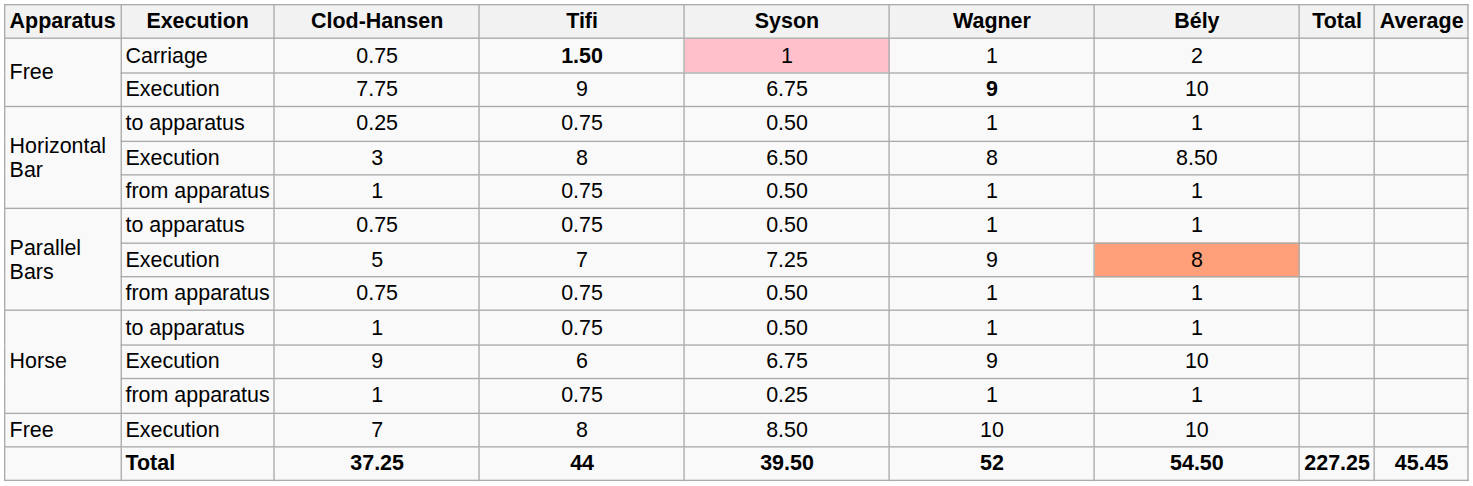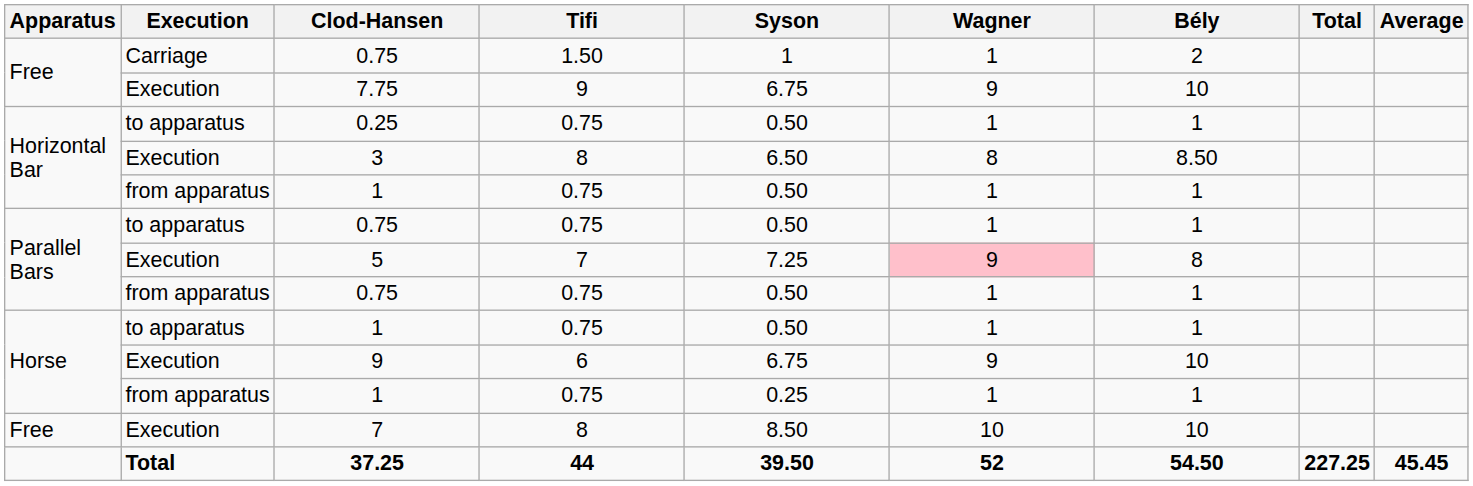(582, 55) bold -> (582, 55) normal
(787, 55) pink background -> (787, 55) no background
(992, 89) bold -> (992, 89) normal
(992, 259) no background -> (992, 259) pink background
(1197, 259) lightsalmon background -> (1197, 259) no background
